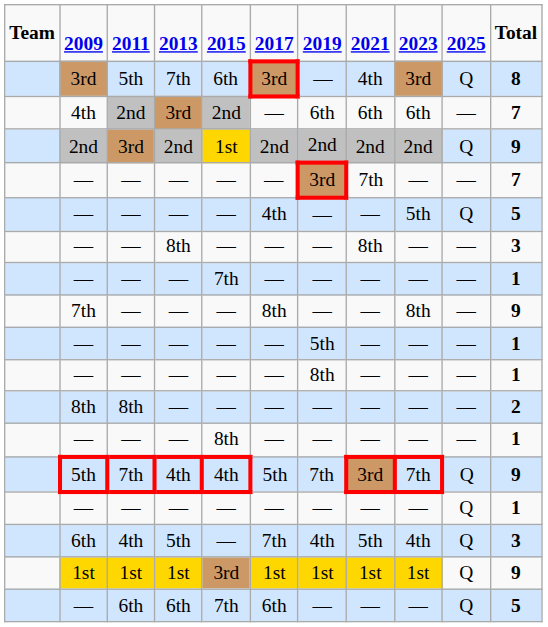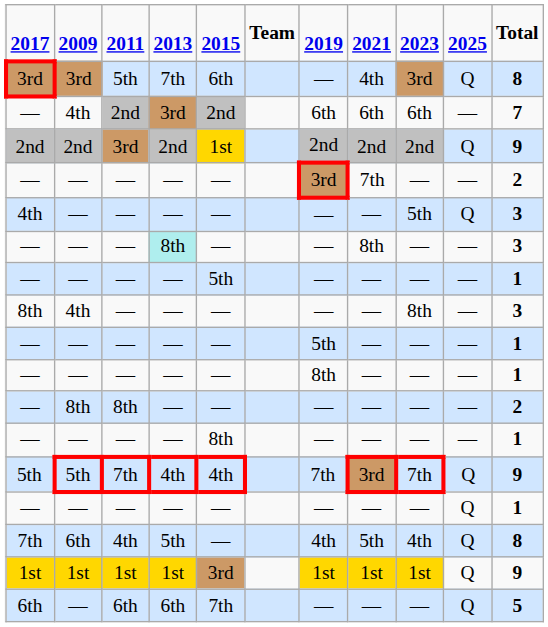columns swapped: (32, 33) <-> (274, 43)
(516, 180) 7 -> (517, 180) 2
(516, 214) 5 -> (517, 214) 3
(178, 247) no background -> (173, 247) paleturquoise background
(226, 279) 7th -> (221, 279) 5th
(83, 311) 7th -> (78, 311) 4th
(516, 311) 9 -> (517, 311) 3
(516, 541) 3 -> (517, 541) 8
